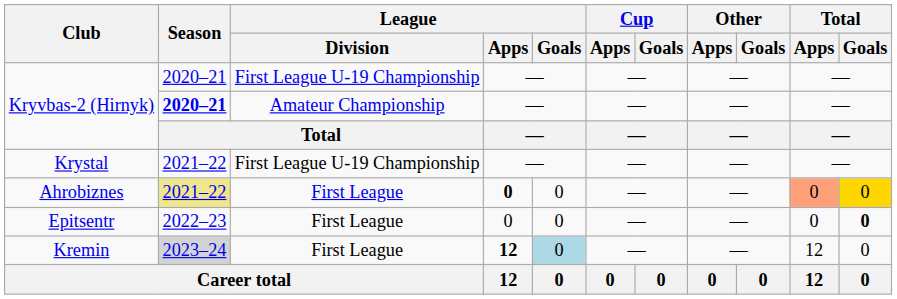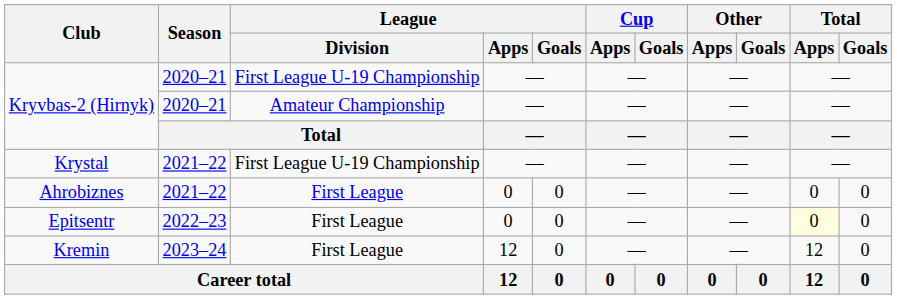(194, 105) bold -> (194, 105) normal
(194, 192) khaki background -> (194, 192) no background
(508, 192) bold -> (508, 192) normal
(814, 192) lightsalmon background -> (814, 192) no background
(865, 192) gold background -> (865, 192) no background
(814, 221) no background -> (814, 221) lightyellow background
(865, 221) bold -> (865, 221) normal
(194, 250) lightgrey background -> (194, 250) no background
(508, 250) bold -> (508, 250) normal
(559, 250) lightblue background -> (559, 250) no background
